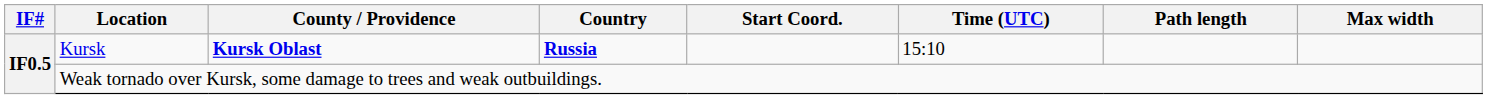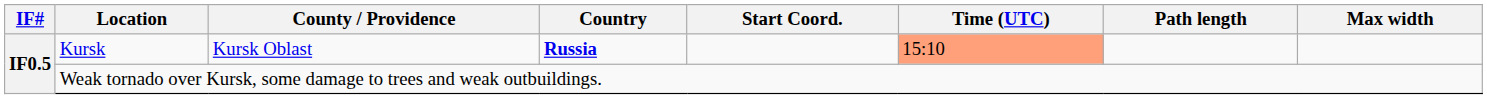(267, 49) bold -> (262, 49) normal
(924, 49) no background -> (924, 49) lightsalmon background
